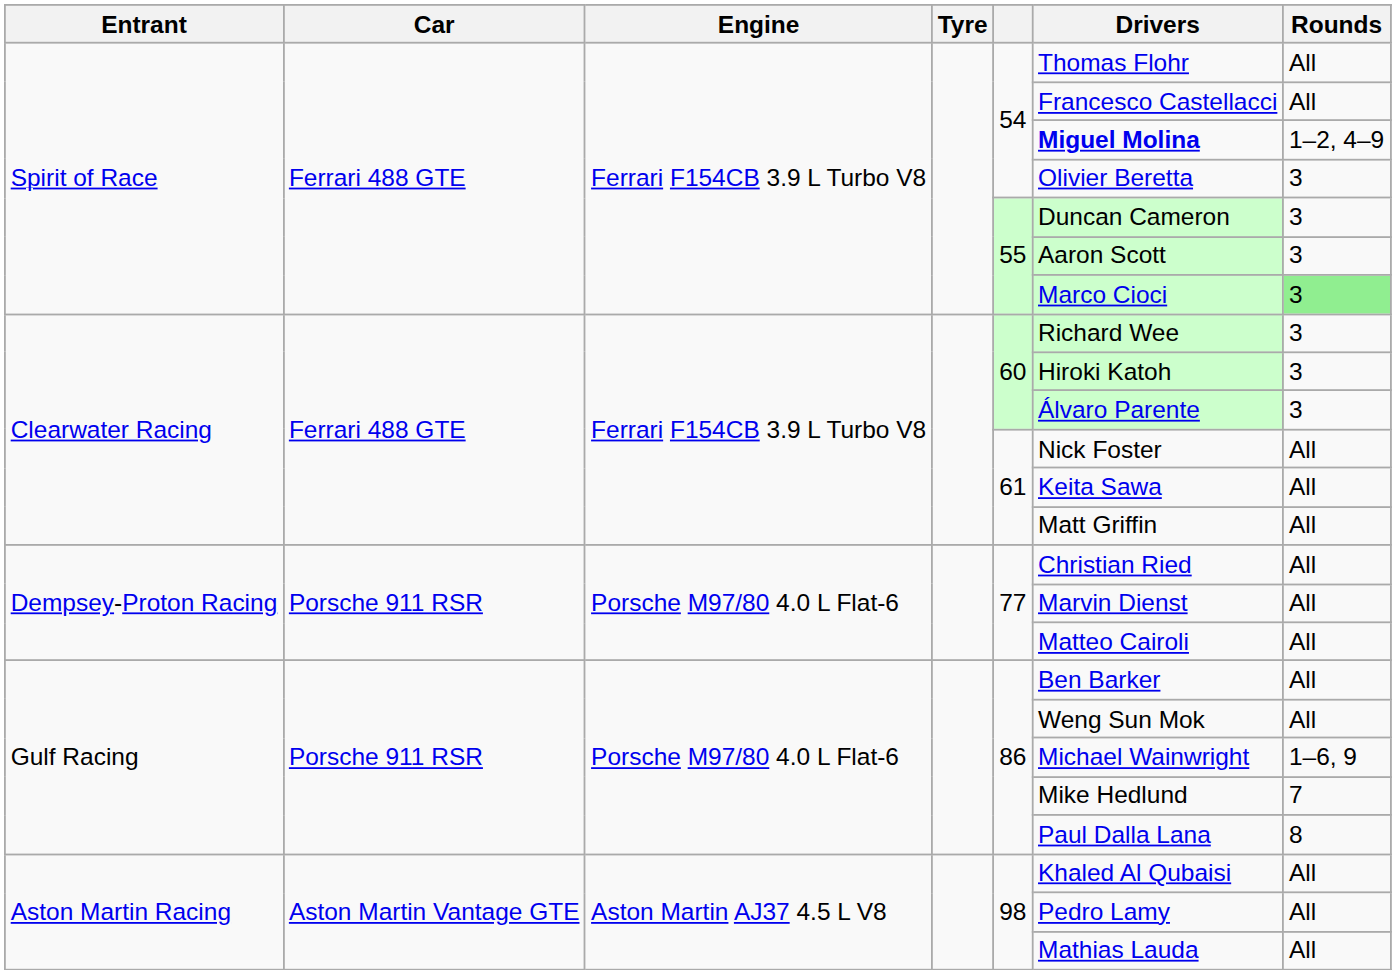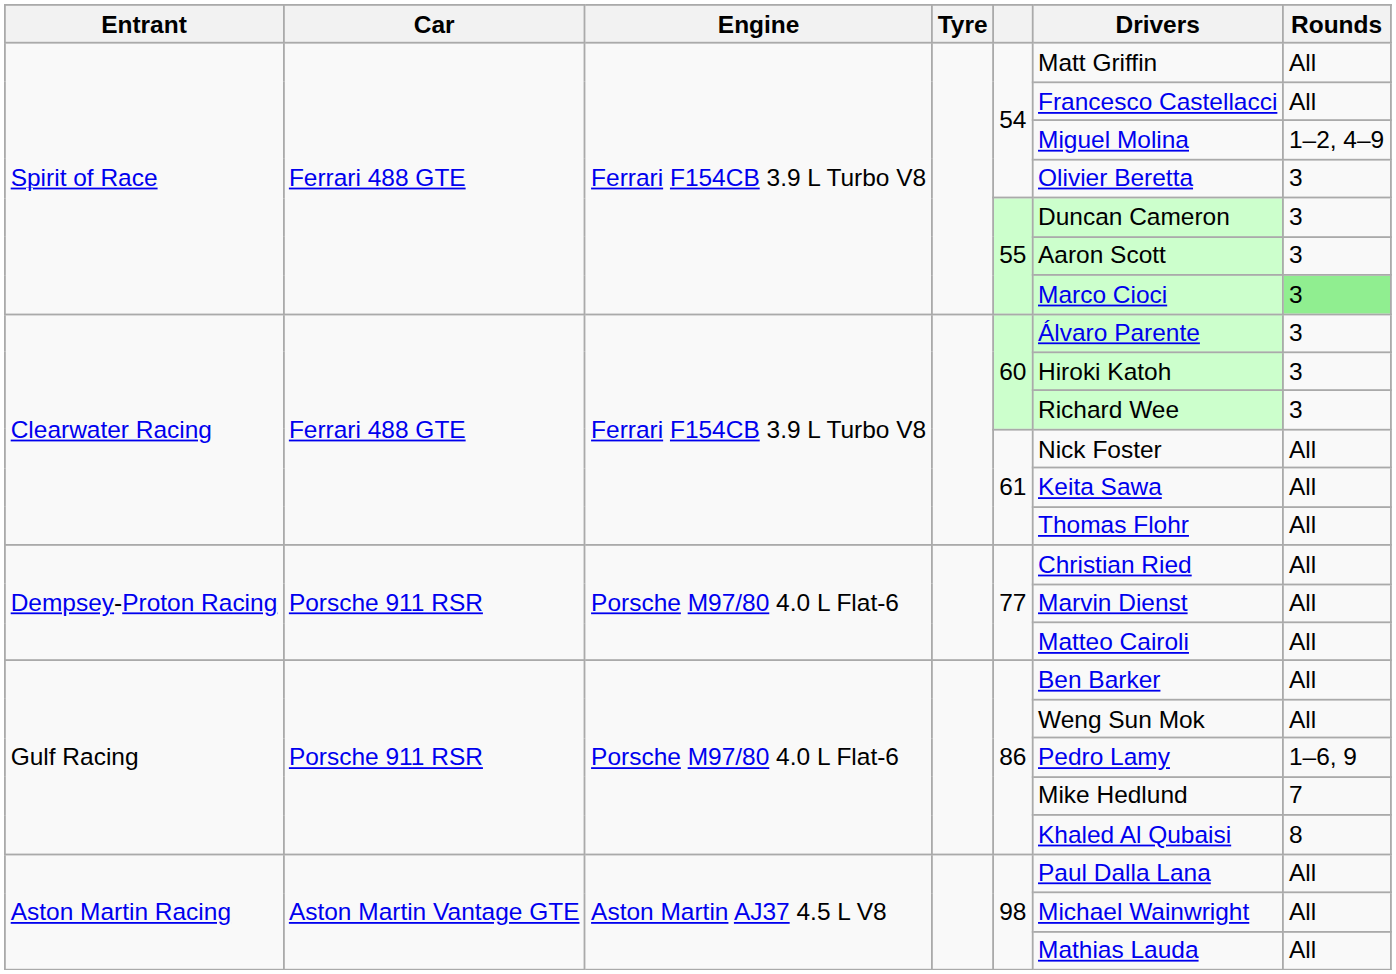(1113, 62) Thomas Flohr -> (1098, 62) Matt Griffin
(1119, 140) bold -> (1114, 140) normal
(1109, 332) Richard Wee -> (1119, 332) Álvaro Parente
(1119, 410) Álvaro Parente -> (1109, 410) Richard Wee
(1098, 525) Matt Griffin -> (1113, 525) Thomas Flohr
(1144, 757) Michael Wainwright -> (1104, 757) Pedro Lamy
(1124, 834) Paul Dalla Lana -> (1135, 834) Khaled Al Qubaisi
(1135, 873) Khaled Al Qubaisi -> (1124, 873) Paul Dalla Lana
(1104, 911) Pedro Lamy -> (1144, 911) Michael Wainwright
